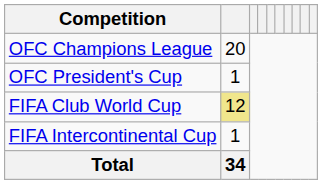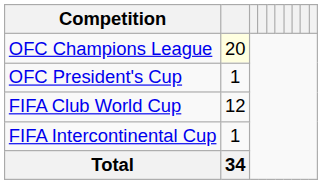(235, 48) no background -> (235, 48) lightyellow background
(235, 106) khaki background -> (235, 106) no background
